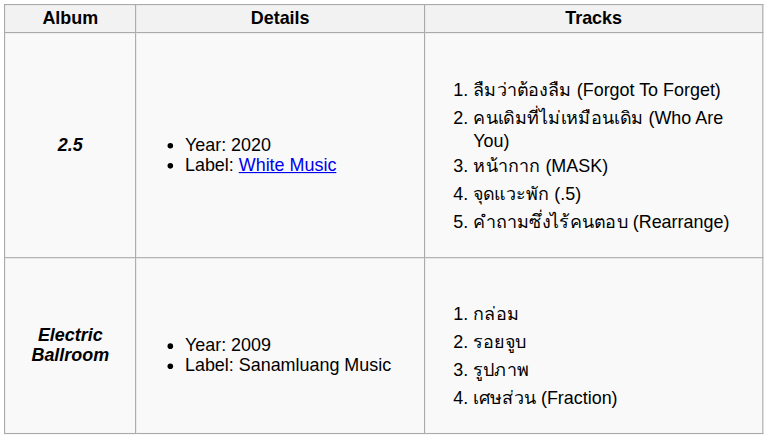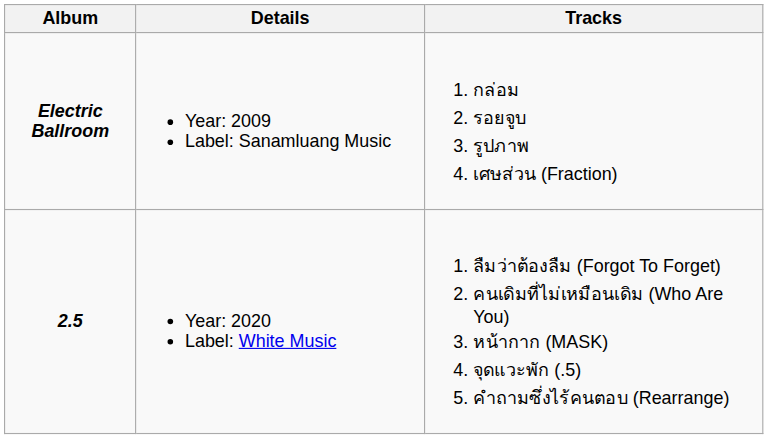rows swapped: (70, 345) <-> (70, 145)
